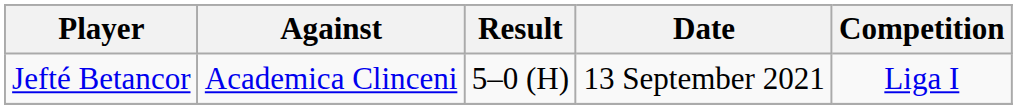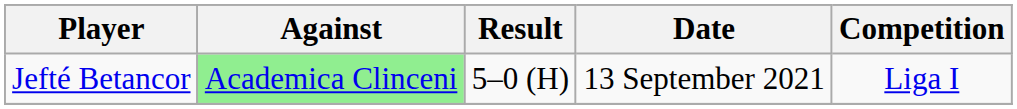(331, 78) no background -> (331, 78) lightgreen background
